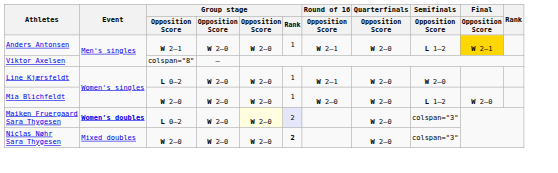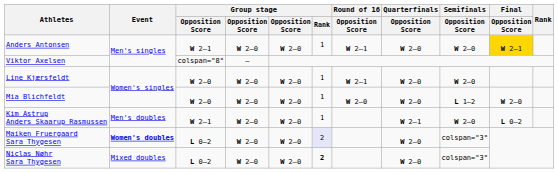(435, 49) L 1–2 -> (465, 49) W 2–0
(171, 81) L 0–2 -> (201, 81) W 2–0
+ row: (57, 117)
(261, 121) lightyellow background -> (291, 142) no background
(171, 142) W 2–0 -> (201, 162) L 0–2
